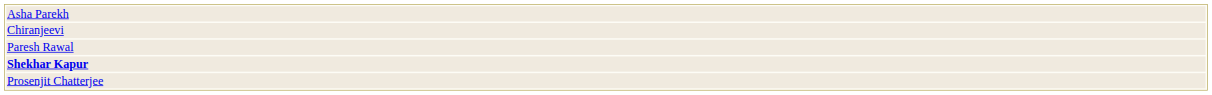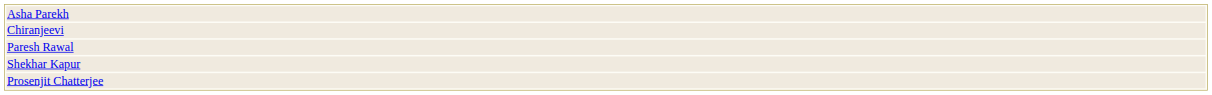(48, 64) bold -> (44, 64) normal
